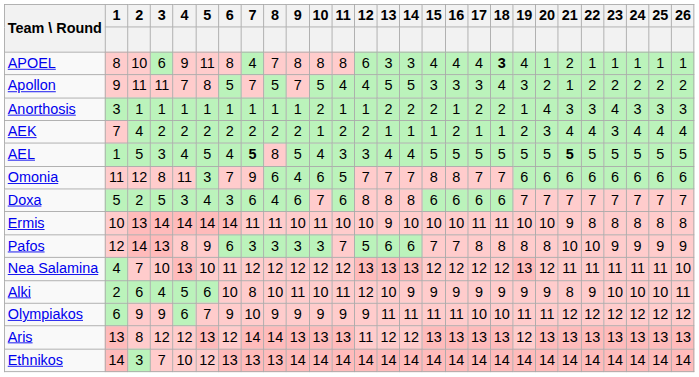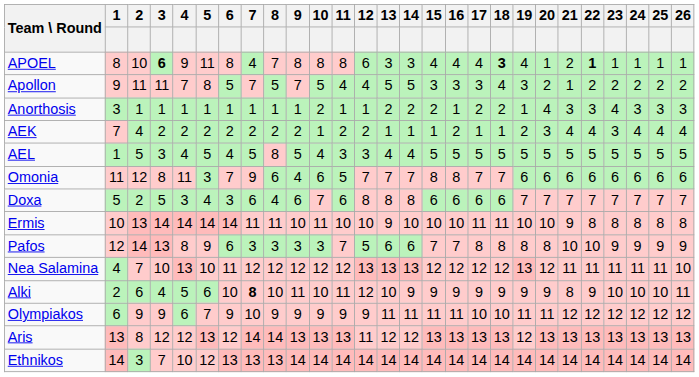(162, 63) normal -> (162, 63) bold
(592, 63) normal -> (592, 63) bold
(252, 154) bold -> (252, 154) normal
(570, 154) bold -> (570, 154) normal
(252, 291) normal -> (252, 291) bold
